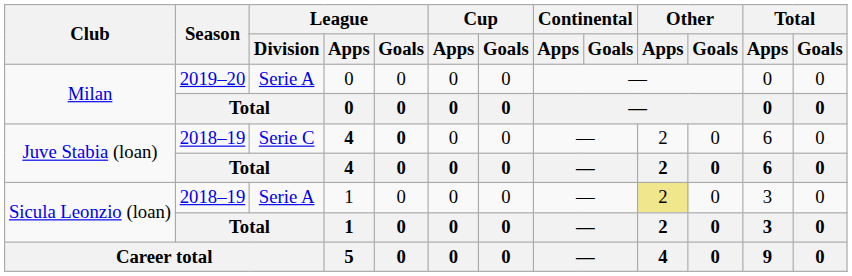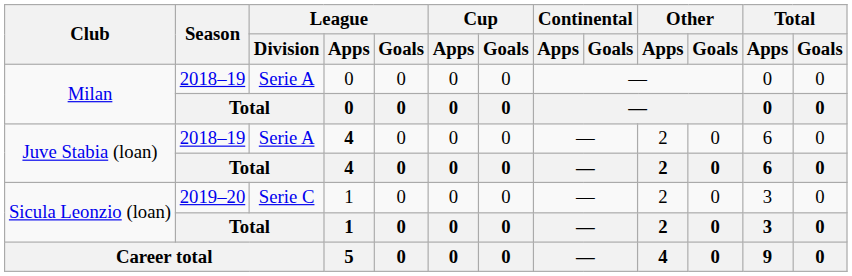(212, 78) 2019–20 -> (212, 78) 2018–19
(287, 138) Serie C -> (287, 138) Serie A
(401, 138) bold -> (401, 138) normal
(212, 197) 2018–19 -> (212, 197) 2019–20
(287, 197) Serie A -> (287, 197) Serie C
(663, 197) khaki background -> (663, 197) no background
